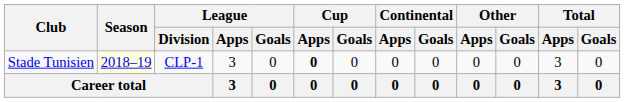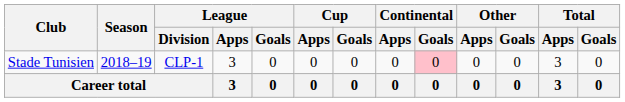(126, 62) lightyellow background -> (126, 62) no background
(314, 62) bold -> (314, 62) normal
(436, 62) no background -> (436, 62) pink background
